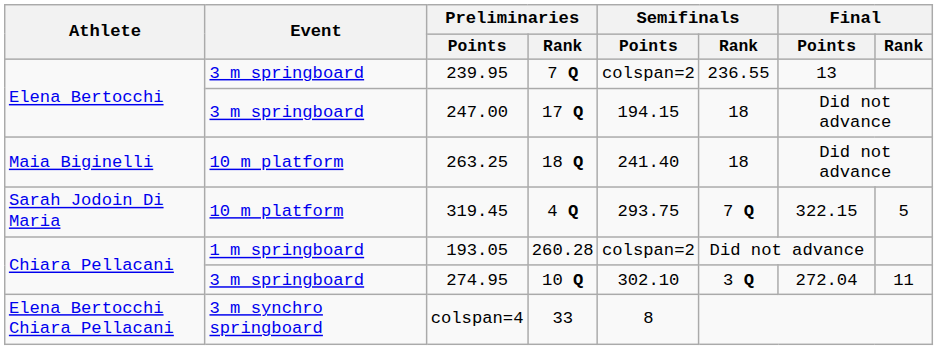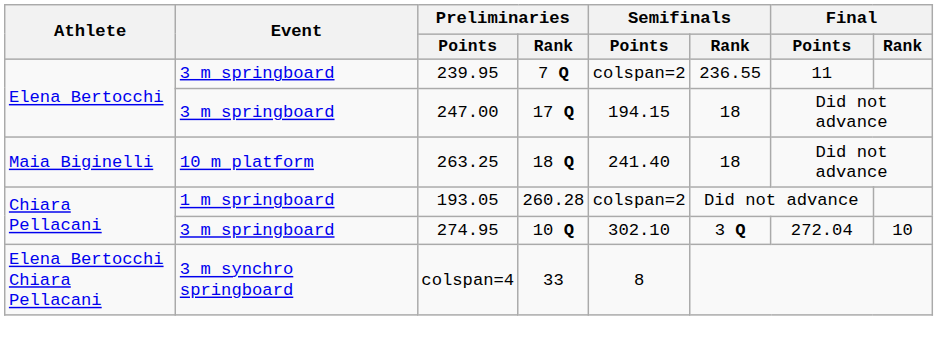(827, 73) 13 -> (822, 73) 11
- row: (477, 212)
(904, 280) 11 -> (903, 230) 10
